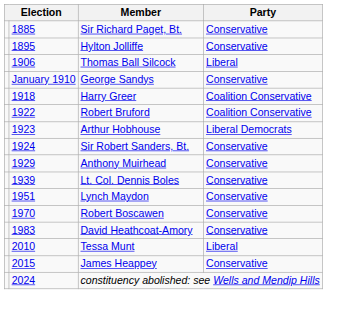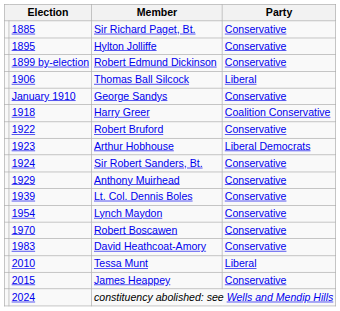+ row: (155, 63)
(259, 113) Coalition Conservative -> (256, 130) Conservative
(23, 197) 1951 -> (23, 213) 1954
